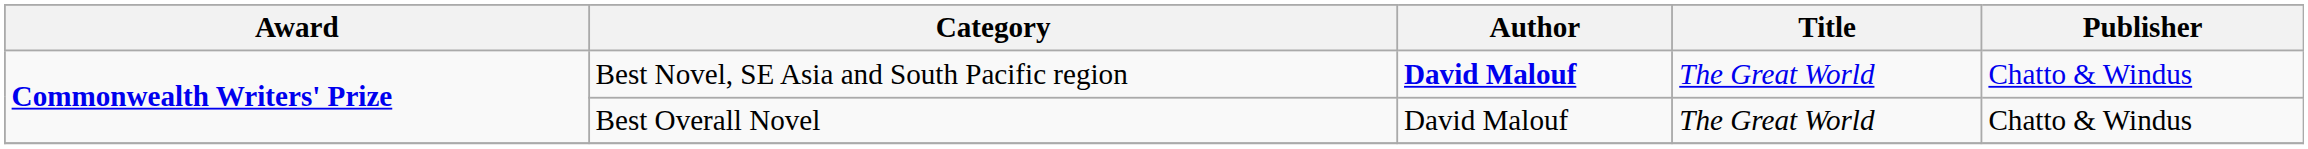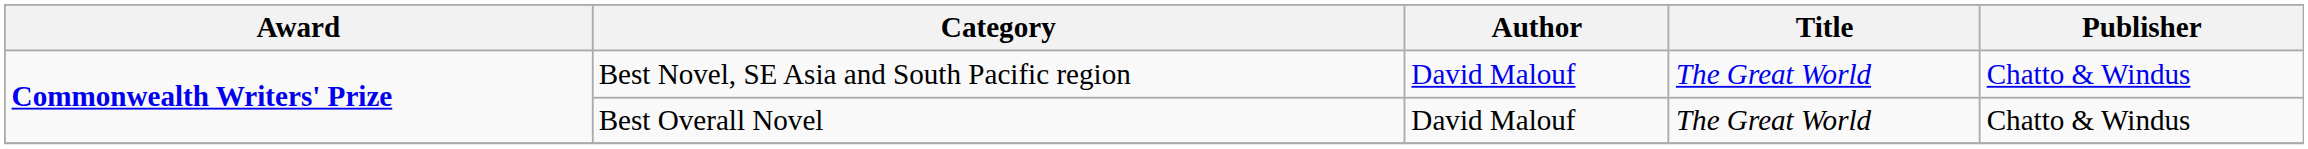(1490, 73) bold -> (1493, 73) normal
